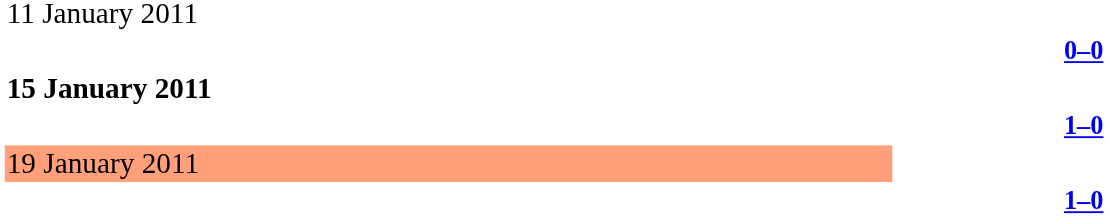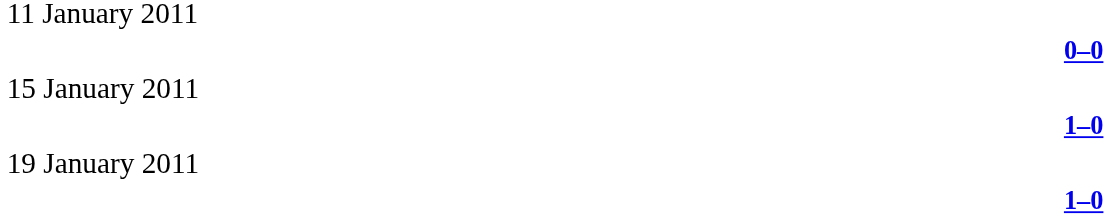(109, 88) bold -> (103, 88) normal
(103, 163) lightsalmon background -> (103, 163) no background
